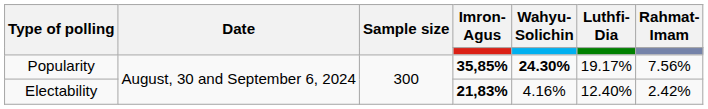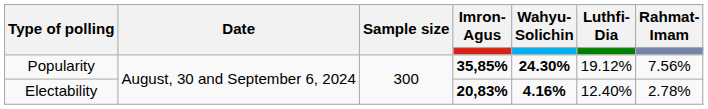(606, 67) 19.17% -> (606, 67) 19.12%
(482, 92) 21,83% -> (482, 92) 20,83%
(544, 92) normal -> (544, 92) bold
(669, 92) 2.42% -> (669, 92) 2.78%
